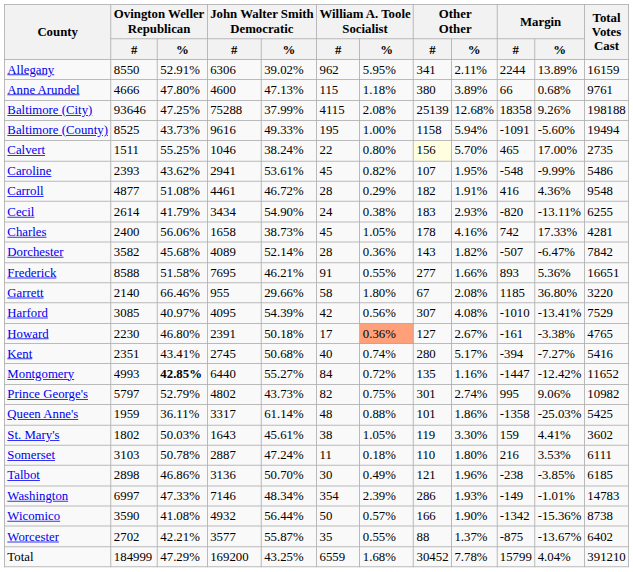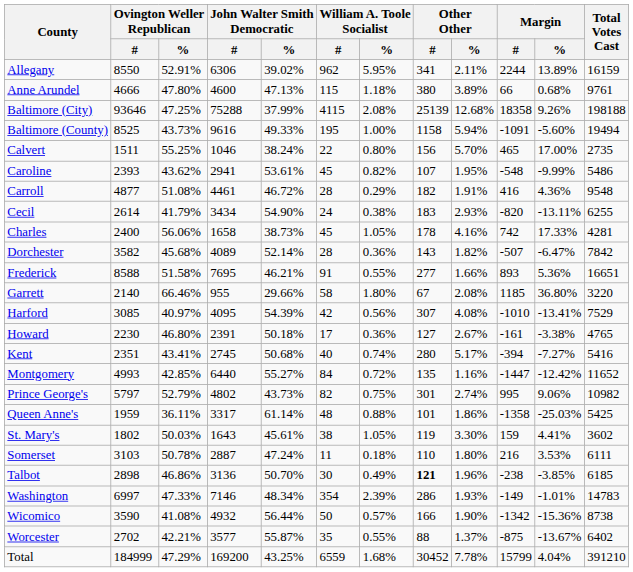(426, 150) lightyellow background -> (426, 150) no background
(379, 333) lightsalmon background -> (379, 333) no background
(181, 374) bold -> (181, 374) normal
(426, 475) normal -> (426, 475) bold
